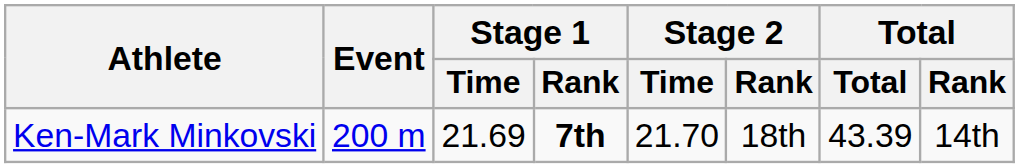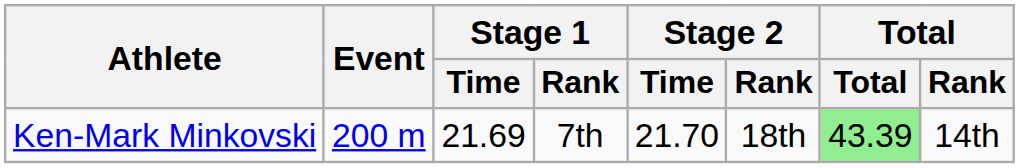(580, 136) bold -> (580, 136) normal
(870, 136) no background -> (870, 136) lightgreen background
